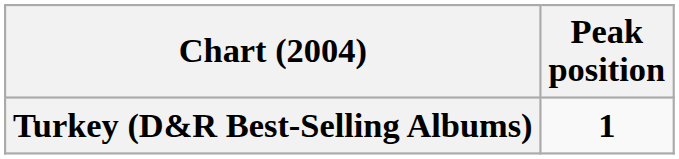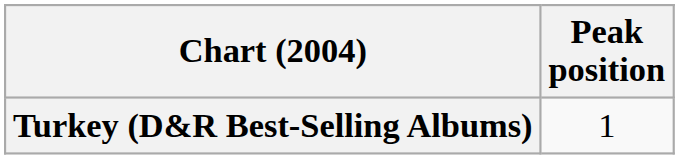(607, 125) bold -> (607, 125) normal
